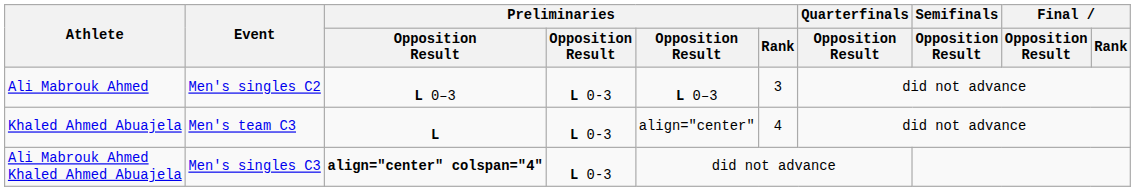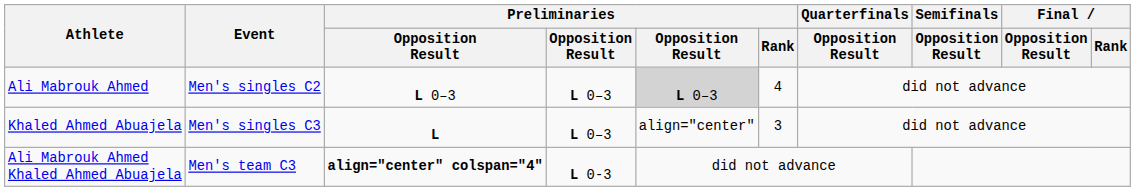(591, 95) L 0-3 -> (591, 95) L 0–3
(697, 95) no background -> (697, 95) lightgrey background
(778, 87) 3 -> (778, 87) 4
(242, 127) Men's team C3 -> (255, 127) Men's singles C3
(591, 135) L 0-3 -> (591, 135) L 0–3
(778, 127) 4 -> (778, 127) 3
(255, 166) Men's singles C3 -> (242, 166) Men's team C3
